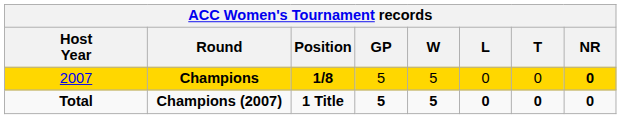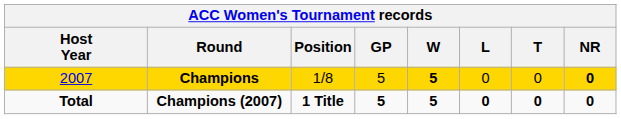(323, 78) bold -> (323, 78) normal
(433, 78) normal -> (433, 78) bold
